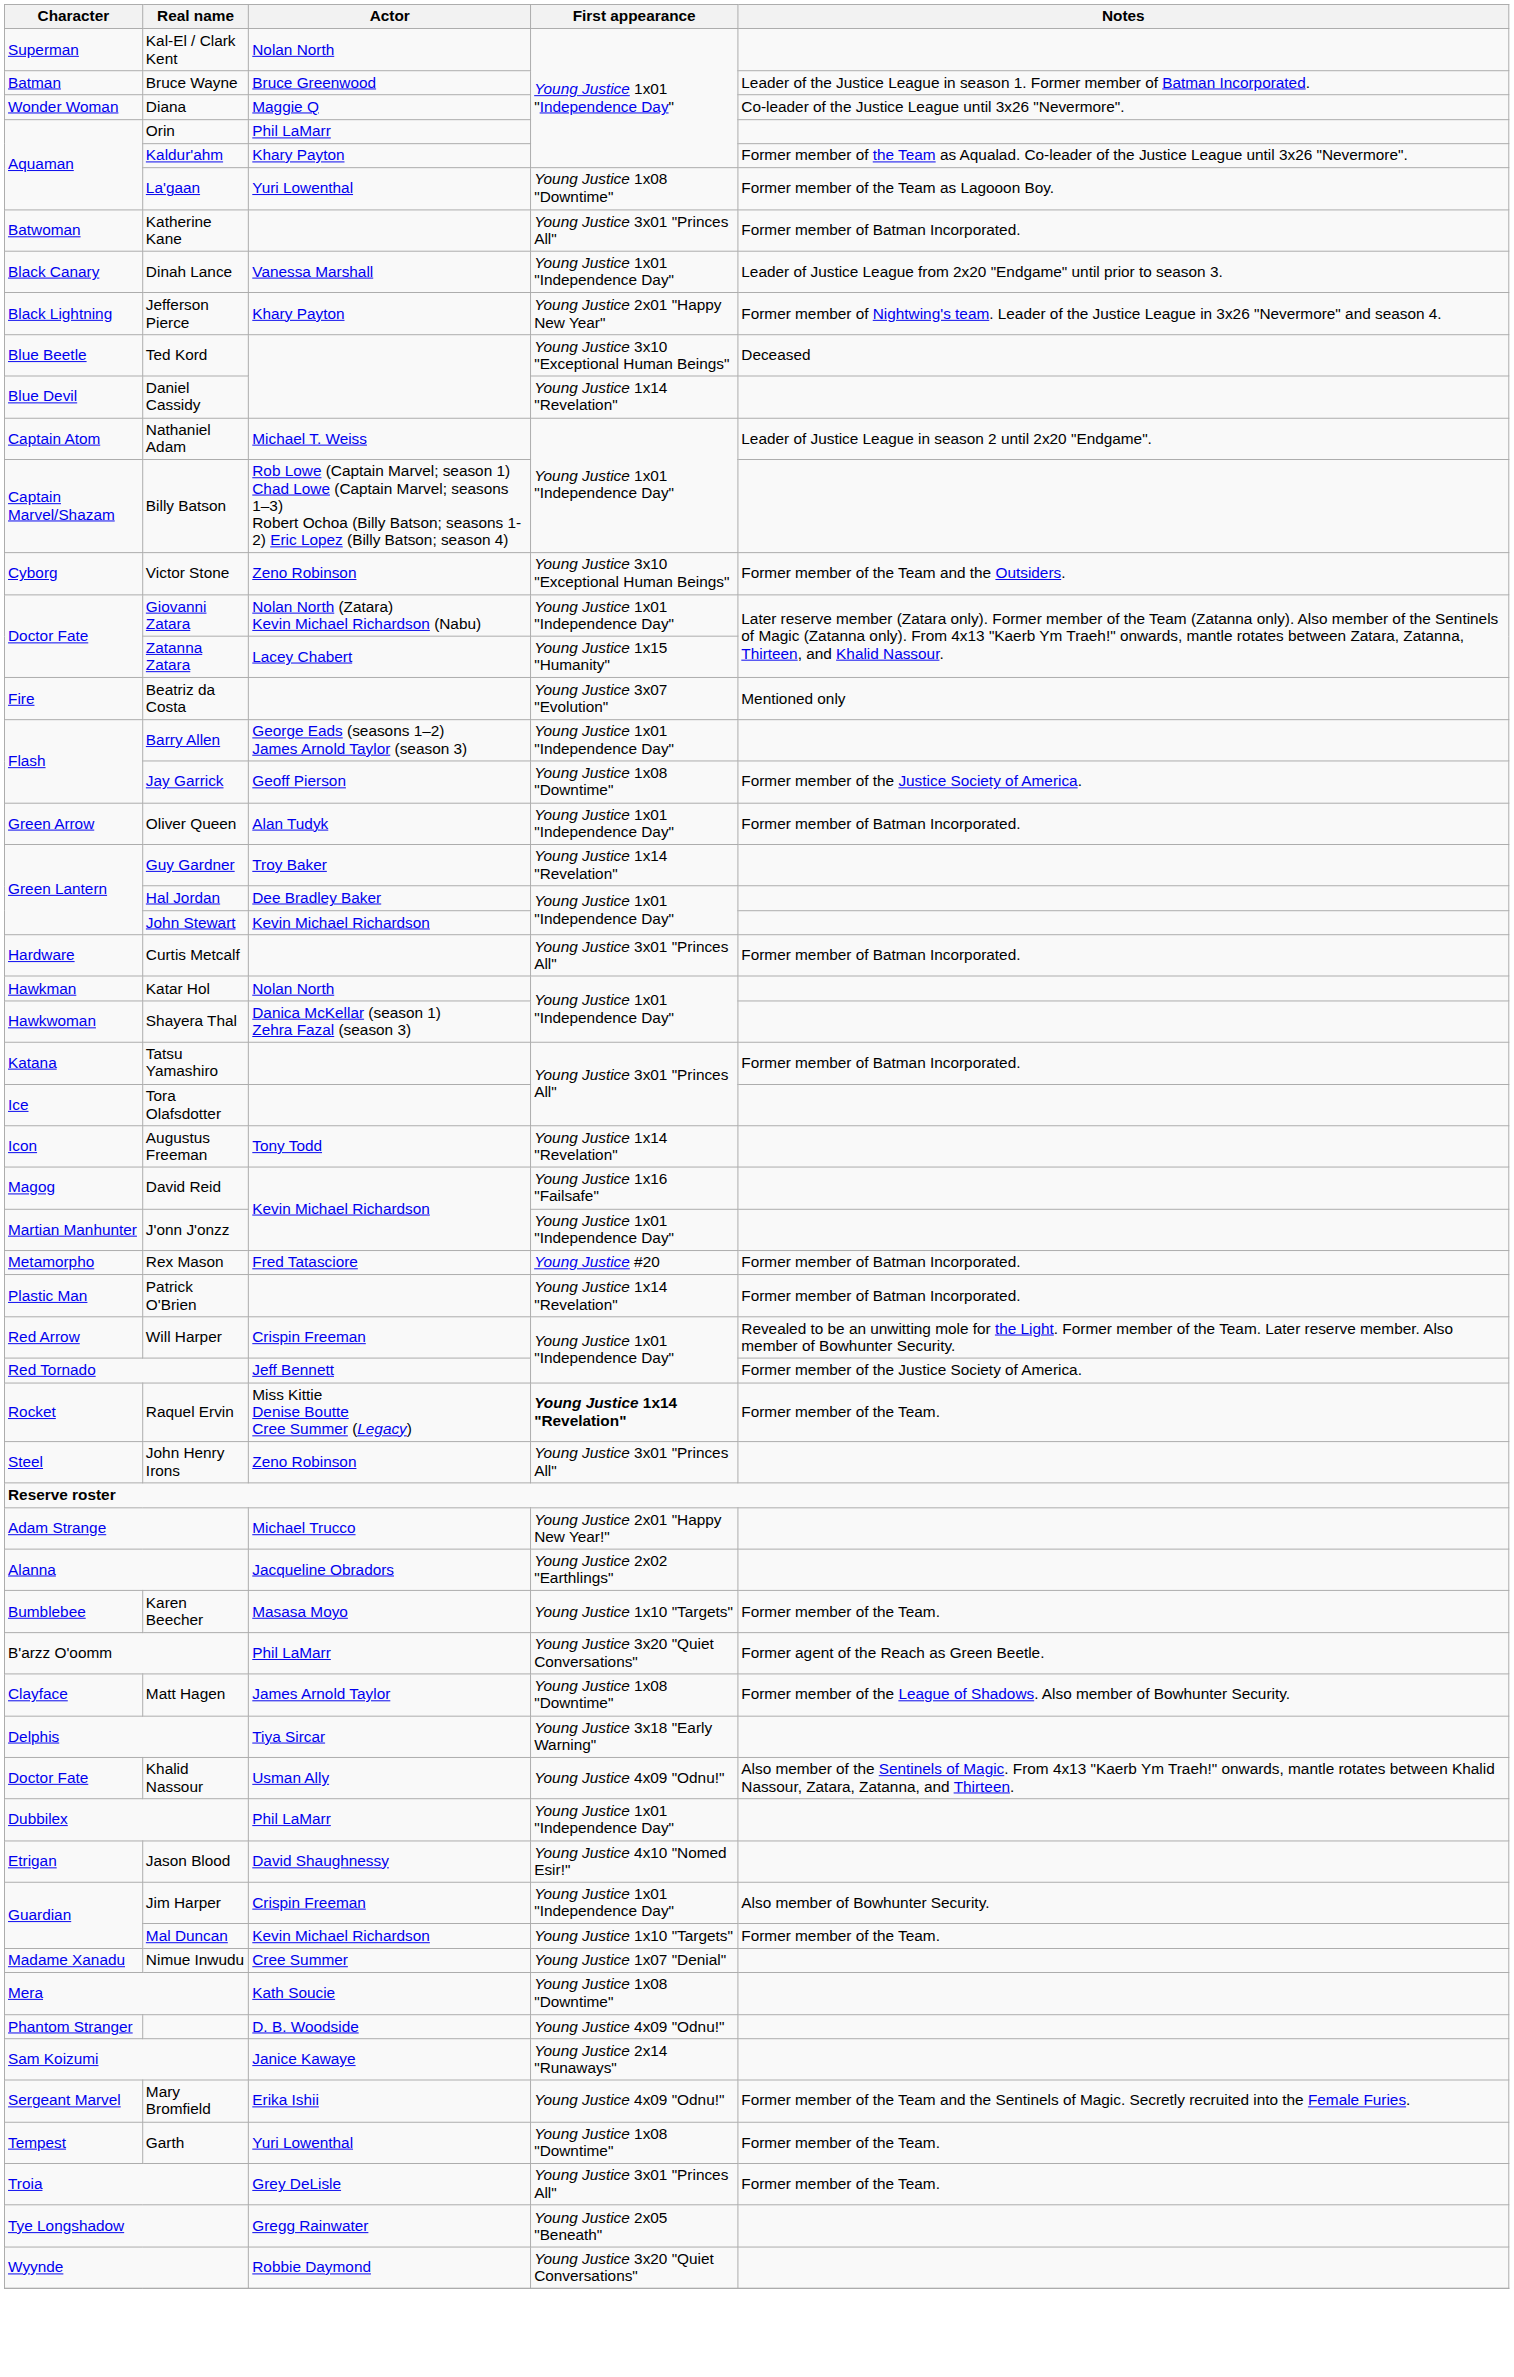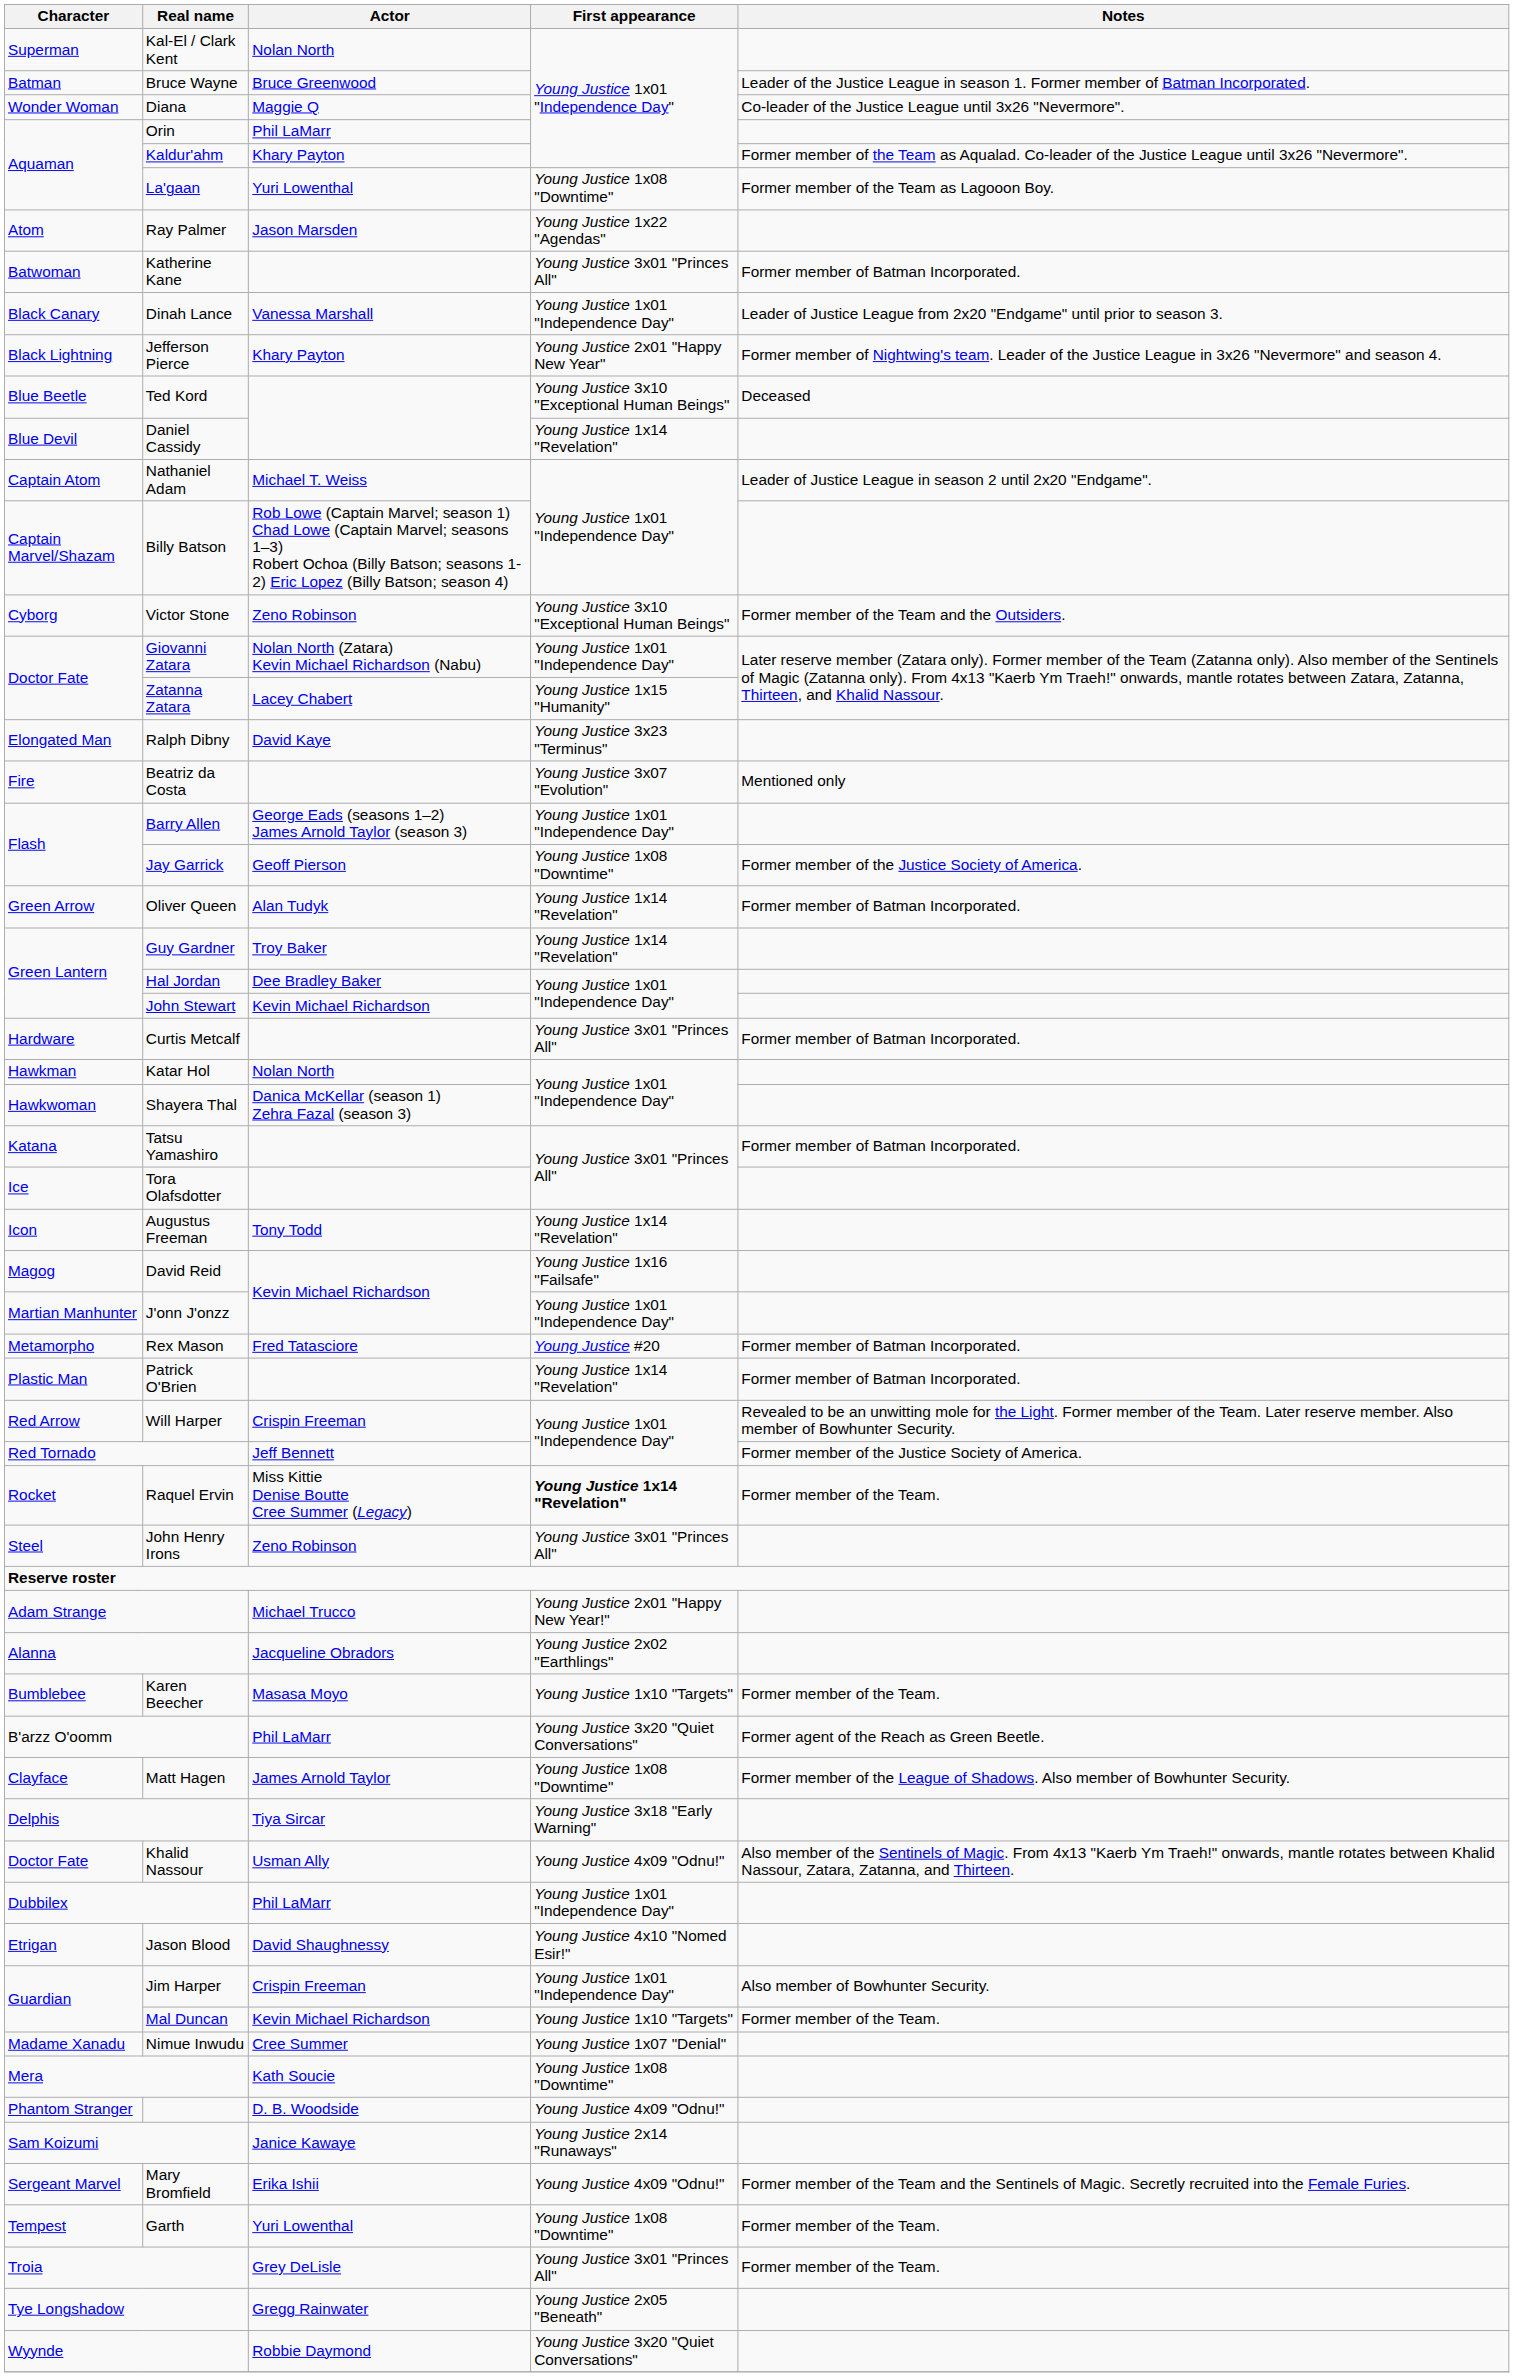+ row: (26, 230)
+ row: (60, 740)
(604, 823) Young Justice 1x01 "Independence Day" -> (601, 906) Young Justice 1x14 "Revelation"
